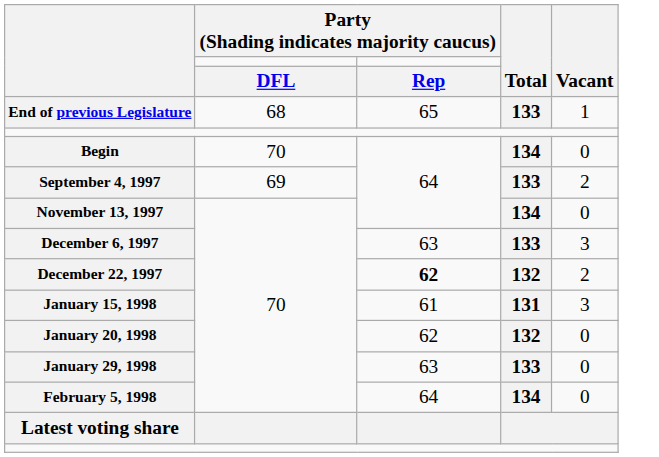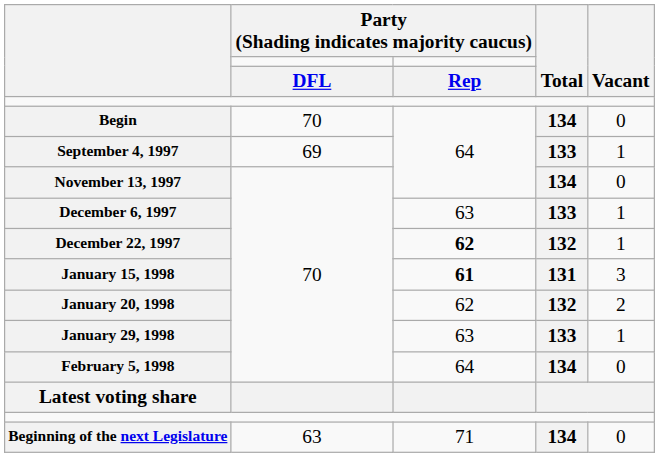- row: (100, 111)
(585, 182) 2 -> (621, 151) 1
(585, 243) 3 -> (621, 212) 1
(585, 274) 2 -> (621, 243) 1
(429, 305) normal -> (465, 274) bold
(585, 335) 0 -> (621, 305) 2
(585, 366) 0 -> (621, 335) 1
+ row: (118, 436)
